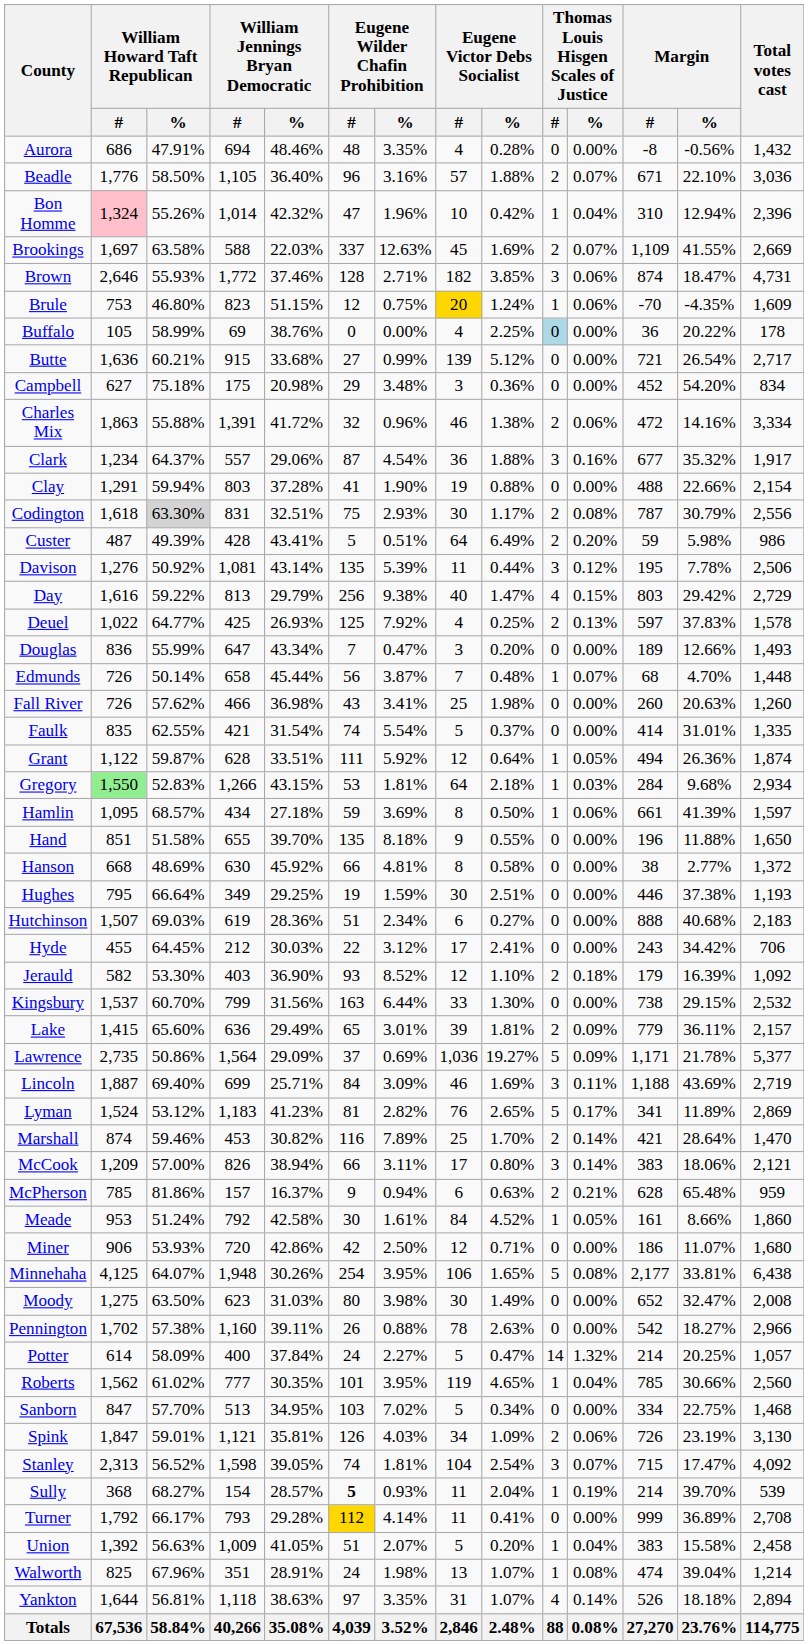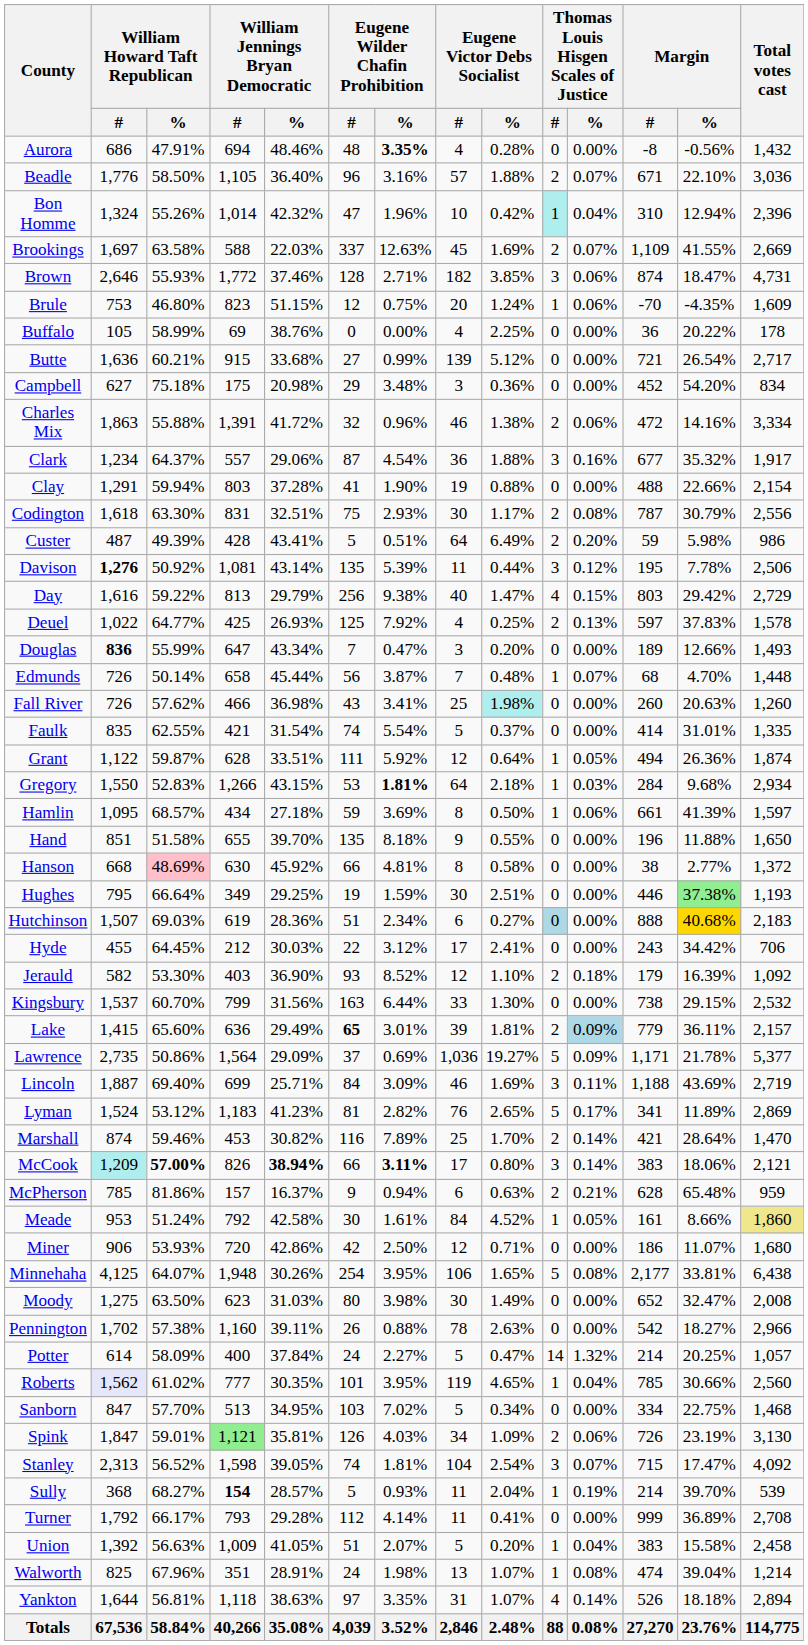(405, 149) normal -> (405, 149) bold
(119, 213) pink background -> (119, 213) no background
(555, 213) no background -> (555, 213) paleturquoise background
(459, 304) gold background -> (459, 304) no background
(555, 331) lightblue background -> (555, 331) no background
(178, 513) lightgrey background -> (178, 513) no background
(119, 568) normal -> (119, 568) bold
(119, 649) normal -> (119, 649) bold
(512, 703) no background -> (512, 703) paleturquoise background
(119, 785) lightgreen background -> (119, 785) no background
(405, 785) normal -> (405, 785) bold
(178, 866) no background -> (178, 866) pink background
(709, 893) no background -> (709, 893) lightgreen background
(555, 921) no background -> (555, 921) lightblue background
(709, 921) no background -> (709, 921) gold background
(352, 1029) normal -> (352, 1029) bold
(595, 1029) no background -> (595, 1029) lightblue background
(119, 1165) no background -> (119, 1165) paleturquoise background
(178, 1165) normal -> (178, 1165) bold
(297, 1165) normal -> (297, 1165) bold
(405, 1165) normal -> (405, 1165) bold
(772, 1219) no background -> (772, 1219) khaki background
(119, 1382) no background -> (119, 1382) lavender background
(237, 1436) no background -> (237, 1436) lightgreen background
(237, 1491) normal -> (237, 1491) bold
(352, 1491) bold -> (352, 1491) normal
(352, 1518) gold background -> (352, 1518) no background
